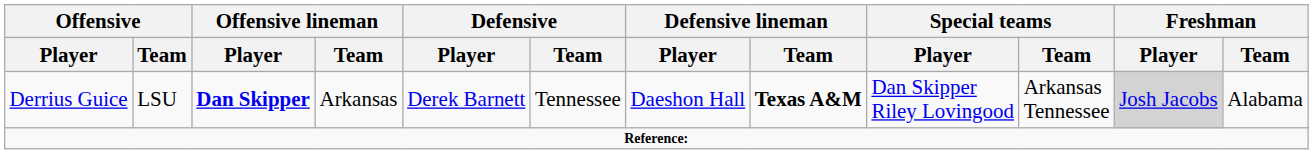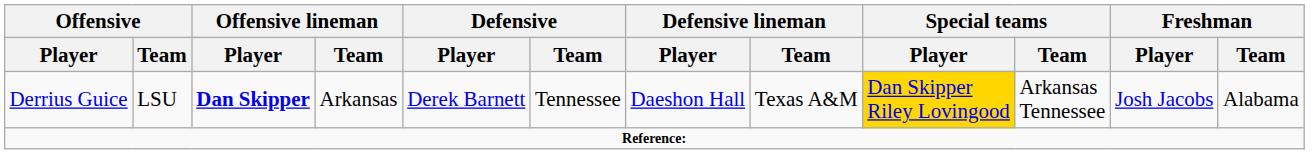(808, 99) bold -> (806, 99) normal
(943, 99) no background -> (939, 99) gold background
(1168, 99) lightgrey background -> (1164, 99) no background
